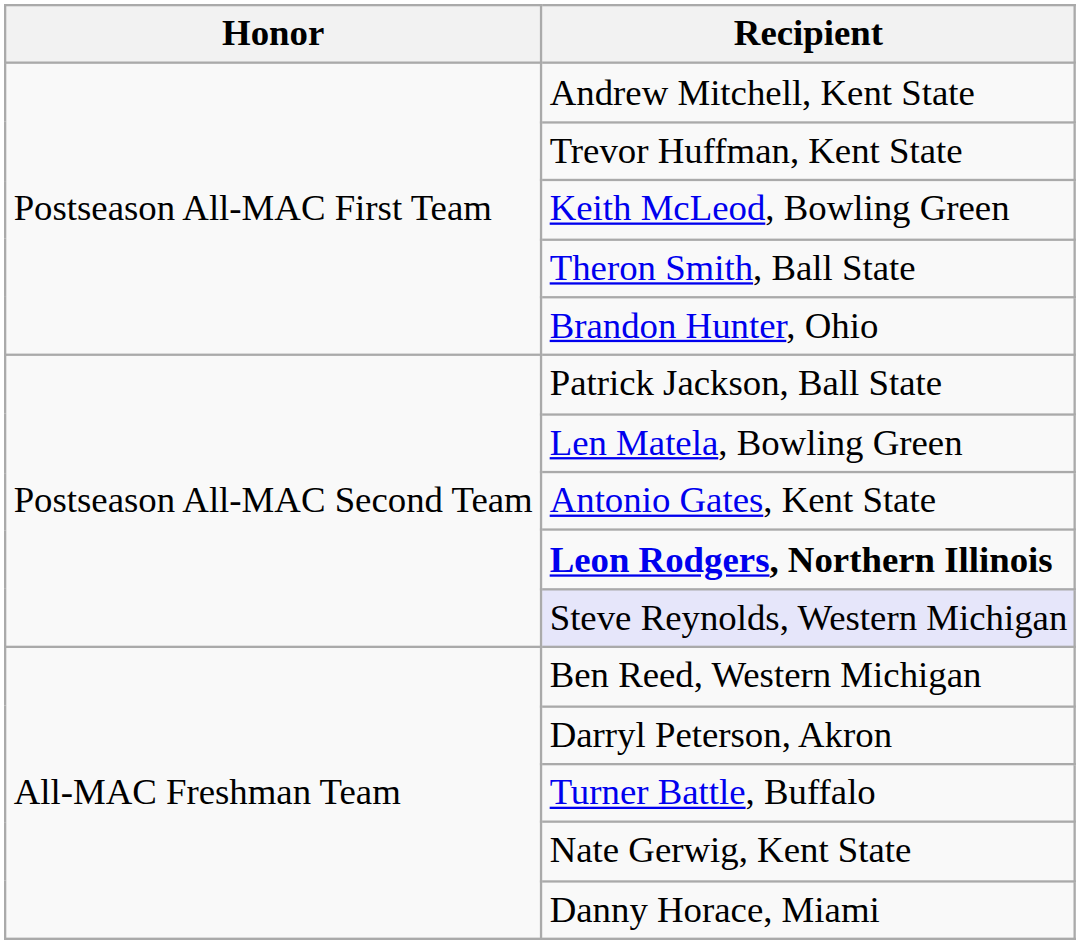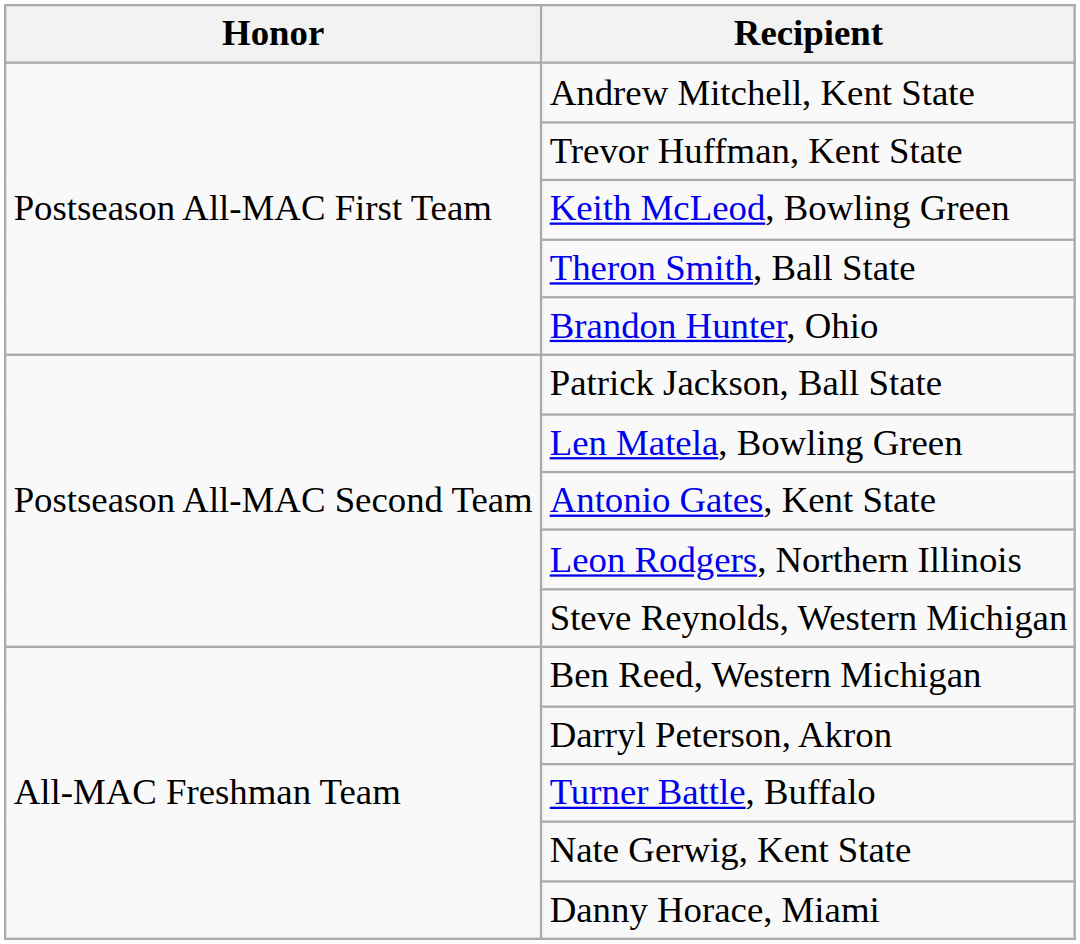(801, 558) bold -> (786, 558) normal
(808, 617) lavender background -> (808, 617) no background
